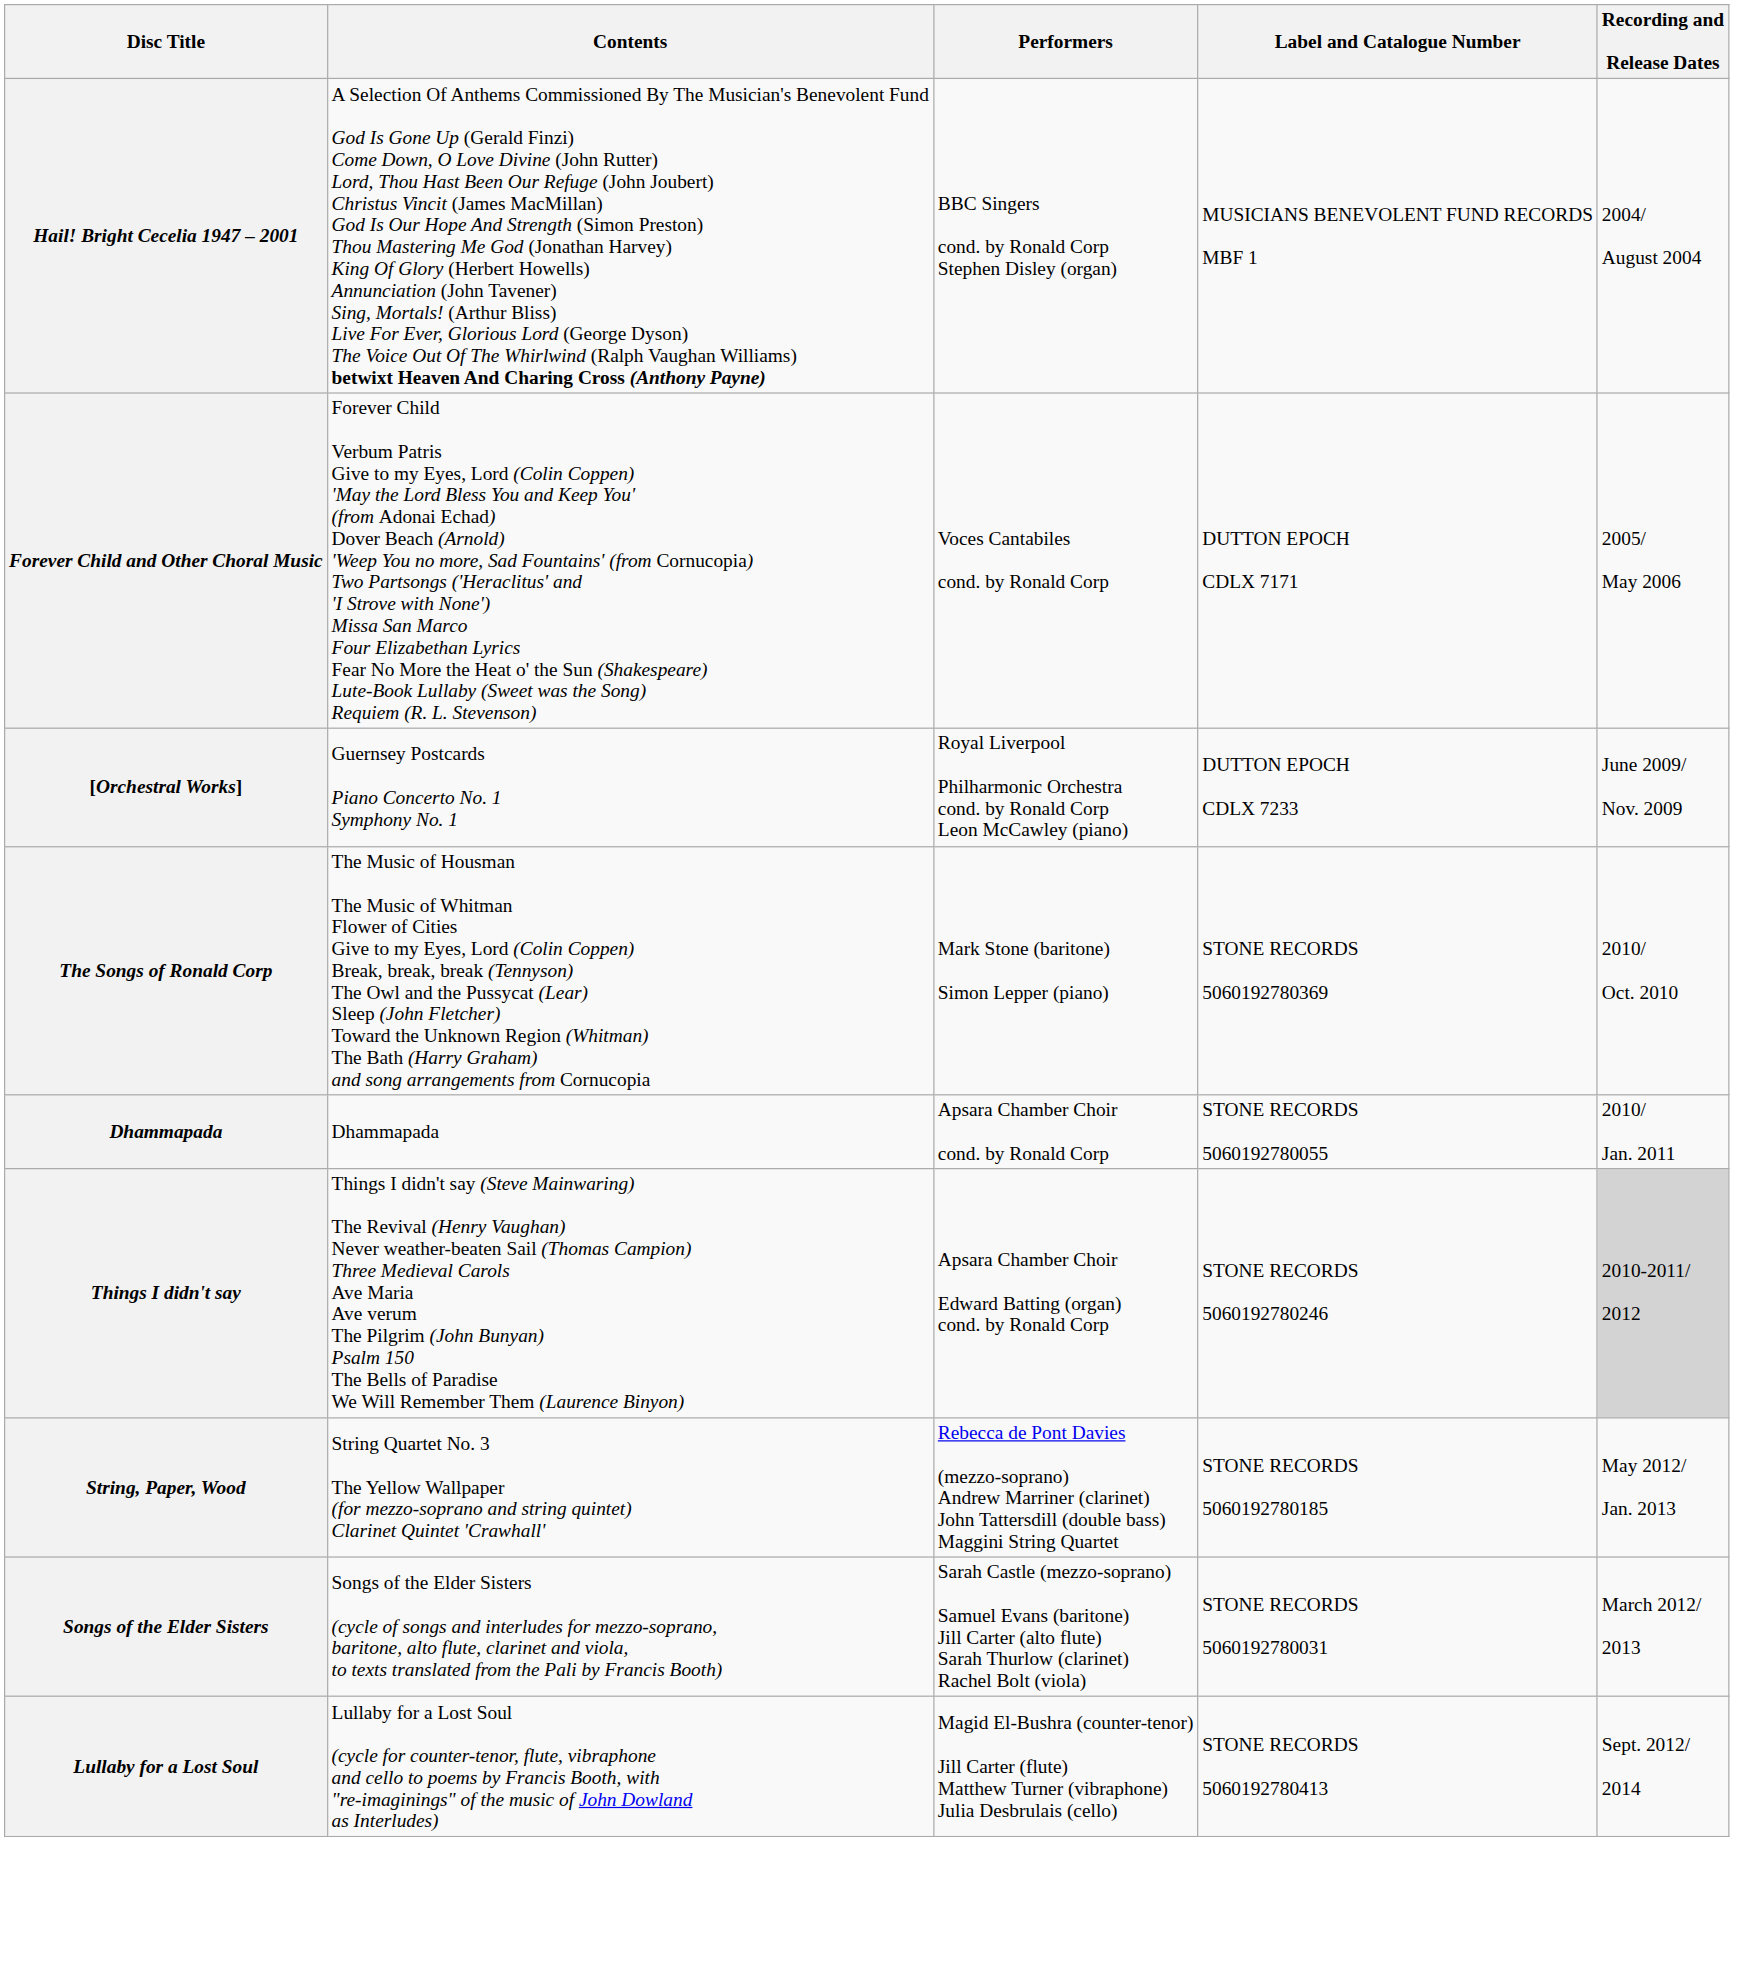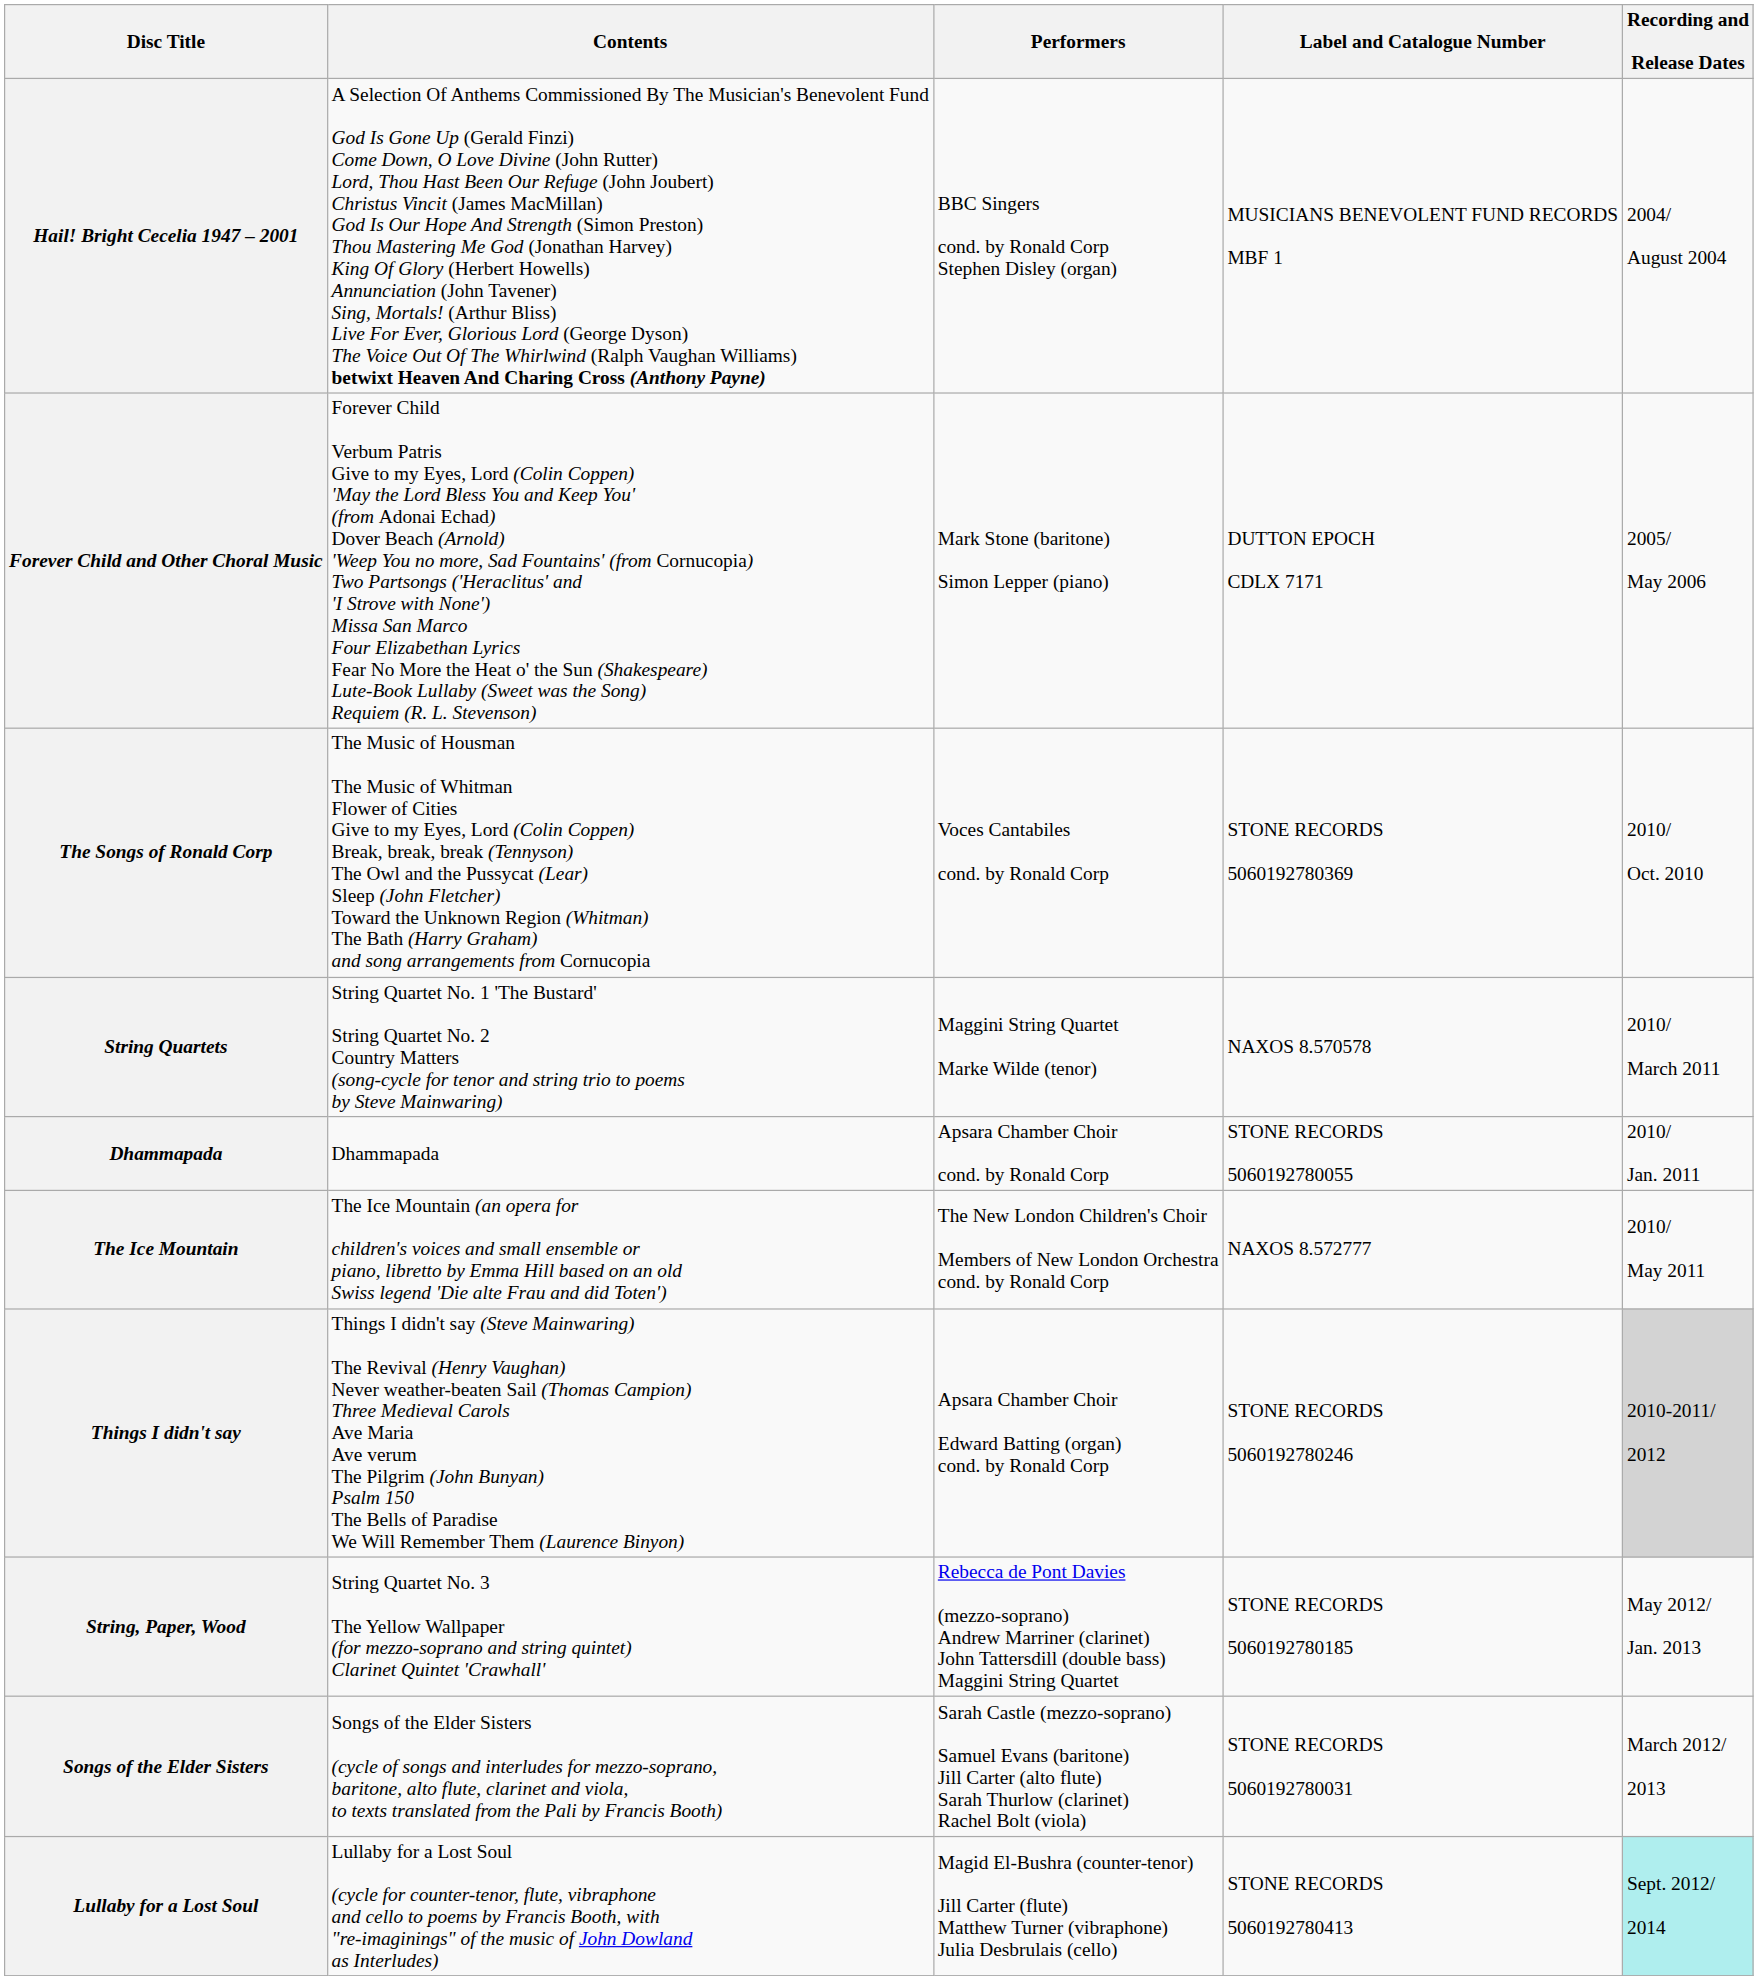(1023, 560) Voces Cantabiles cond. by Ronald Corp -> (1024, 560) Mark Stone (baritone) Simon Lepper (piano)
- row: (166, 787)
(1024, 970) Mark Stone (baritone) Simon Lepper (piano) -> (1023, 852) Voces Cantabiles cond. by Ronald Corp
+ row: (166, 1046)
+ row: (166, 1249)
(1646, 1766) no background -> (1671, 1905) paleturquoise background
